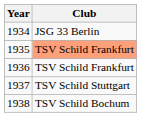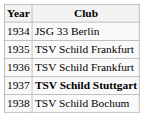(84, 49) lightsalmon background -> (84, 49) no background
(82, 85) normal -> (86, 85) bold
